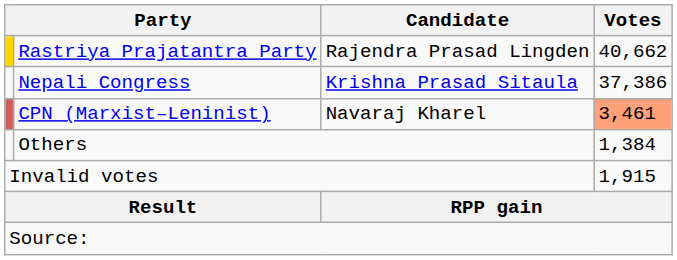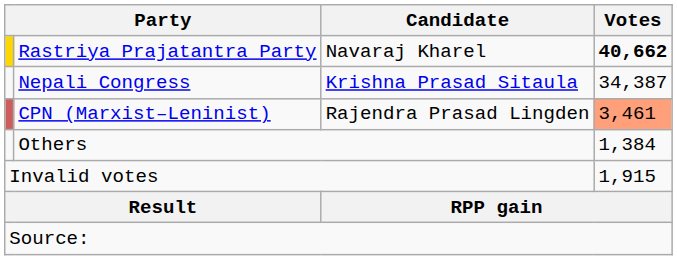(458, 51) Rajendra Prasad Lingden -> (406, 51) Navaraj Kharel
(633, 51) normal -> (633, 51) bold
(633, 83) 37,386 -> (633, 83) 34,387
(406, 114) Navaraj Kharel -> (458, 114) Rajendra Prasad Lingden
